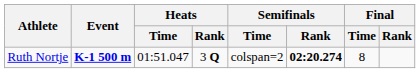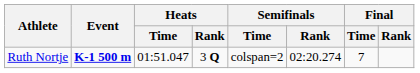(316, 57) bold -> (315, 57) normal
(362, 57) 8 -> (361, 57) 7
